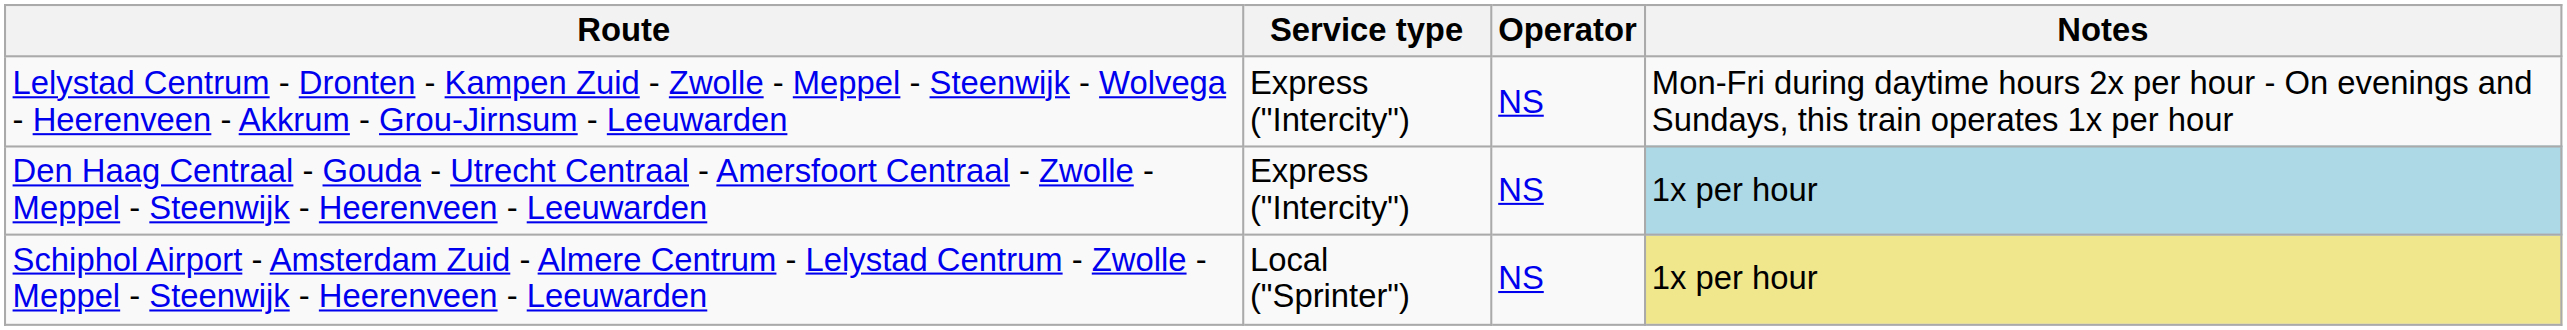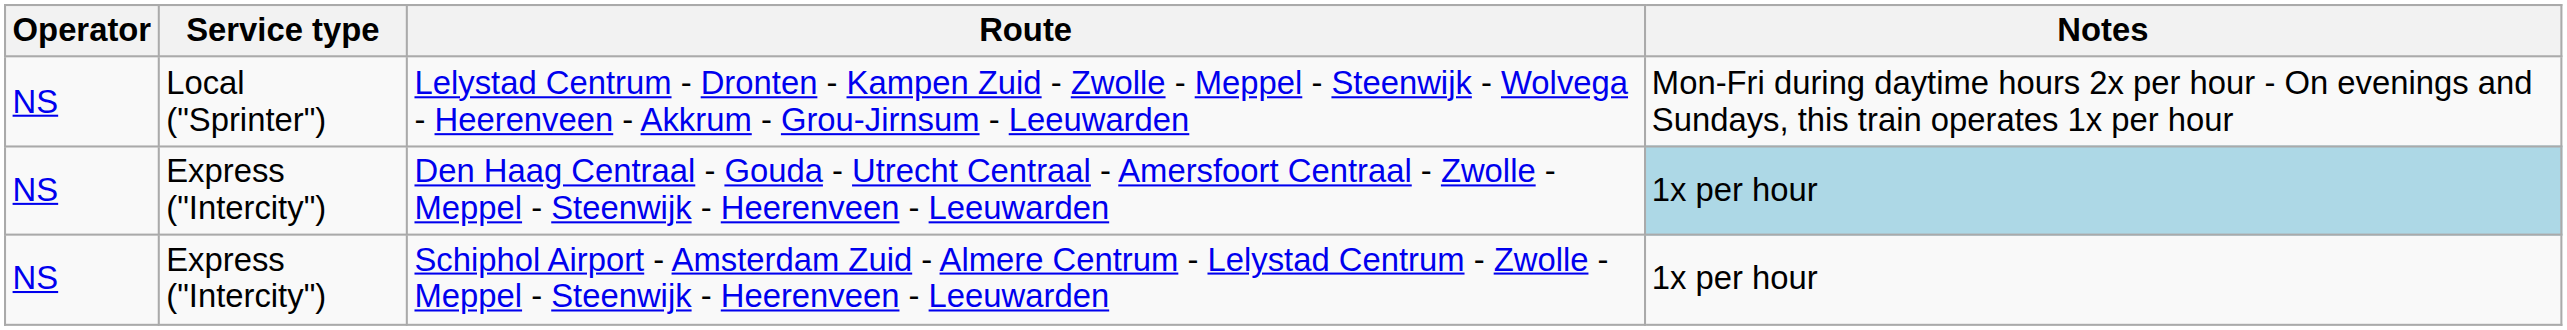columns swapped: (624, 30) <-> (1567, 30)
(1330, 100) Express ("Intercity") -> (246, 100) Local ("Sprinter")
(1330, 278) Local ("Sprinter") -> (246, 278) Express ("Intercity")
(1735, 278) khaki background -> (1735, 278) no background
